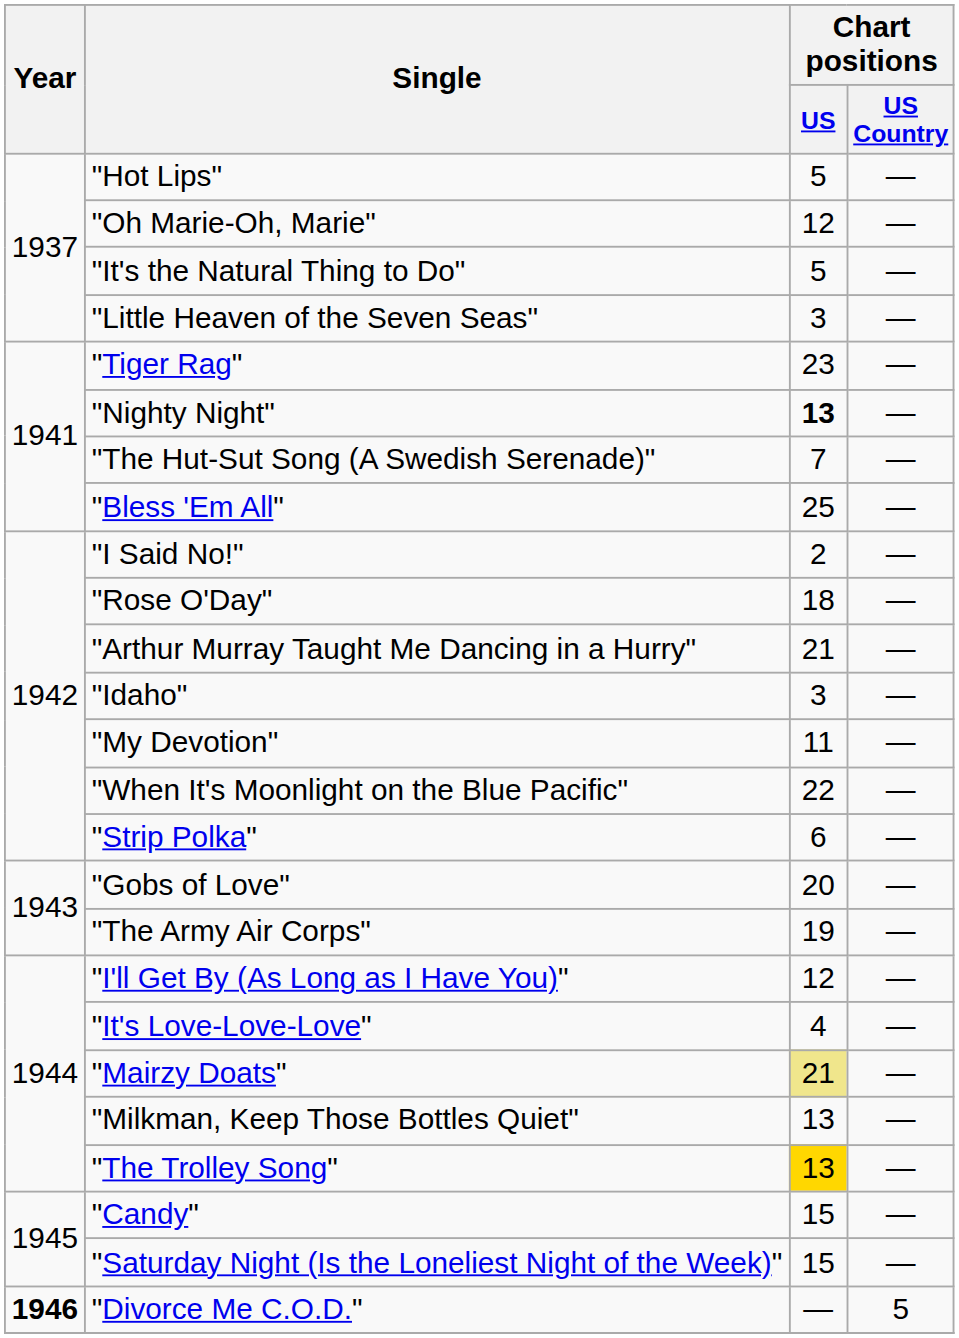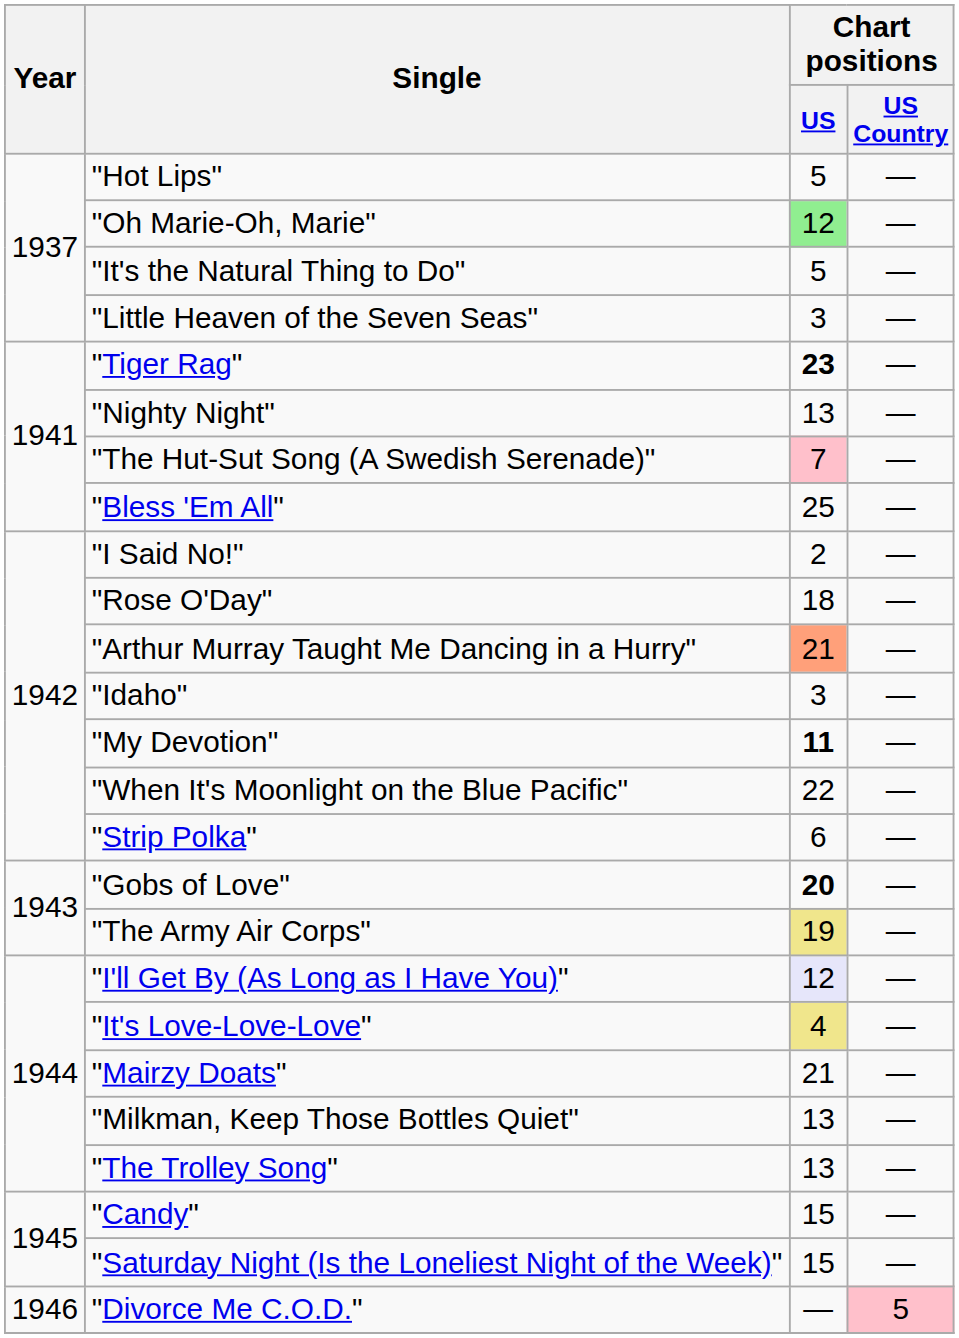(818, 223) no background -> (818, 223) lightgreen background
(818, 365) normal -> (818, 365) bold
(818, 412) bold -> (818, 412) normal
(818, 459) no background -> (818, 459) pink background
(818, 648) no background -> (818, 648) lightsalmon background
(818, 742) normal -> (818, 742) bold
(818, 884) normal -> (818, 884) bold
(818, 931) no background -> (818, 931) khaki background
(818, 978) no background -> (818, 978) lavender background
(818, 1025) no background -> (818, 1025) khaki background
(818, 1073) khaki background -> (818, 1073) no background
(818, 1167) gold background -> (818, 1167) no background
(45, 1309) bold -> (45, 1309) normal
(901, 1309) no background -> (901, 1309) pink background
